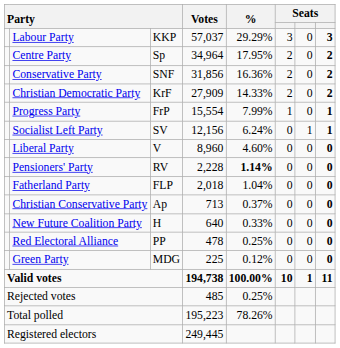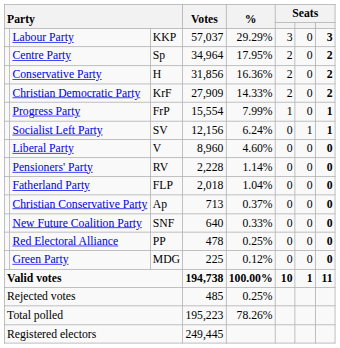(163, 74) SNF -> (157, 74) H
(257, 167) bold -> (257, 167) normal
(157, 222) H -> (163, 222) SNF
